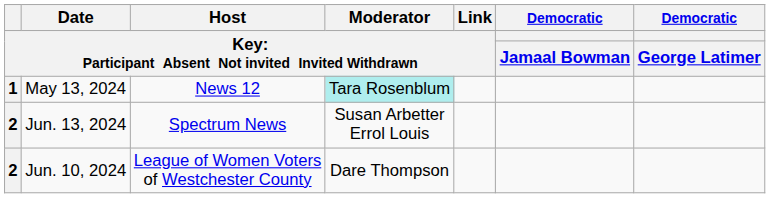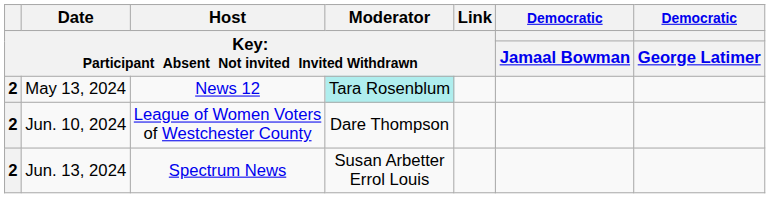(13, 89) 1 -> (13, 89) 2
rows swapped: (76, 170) <-> (76, 124)
